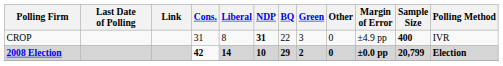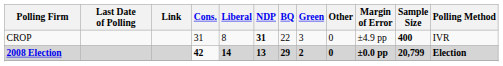(261, 53) 10 -> (261, 53) 13
